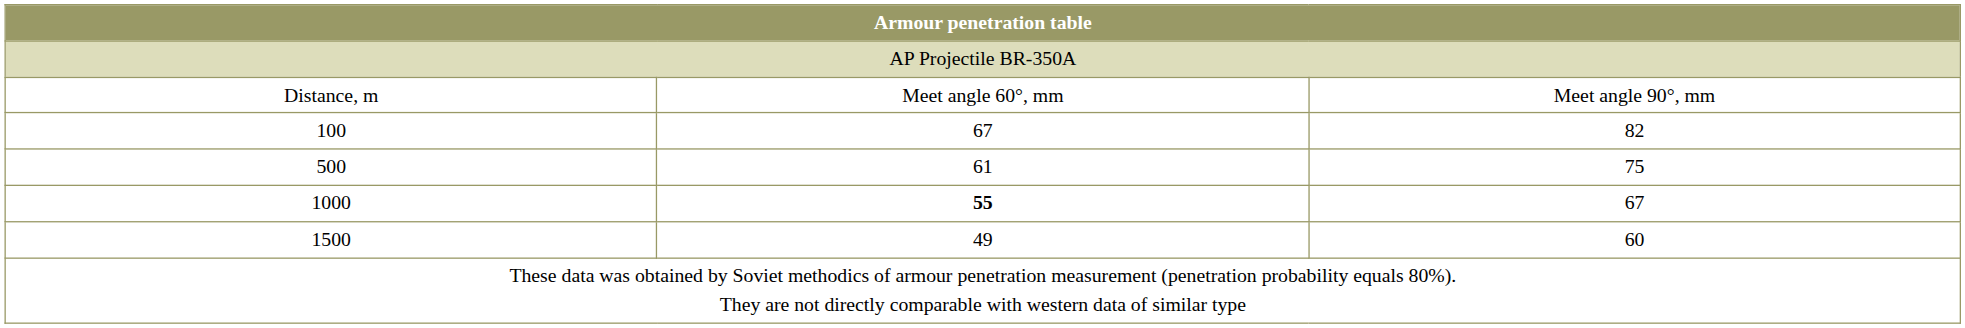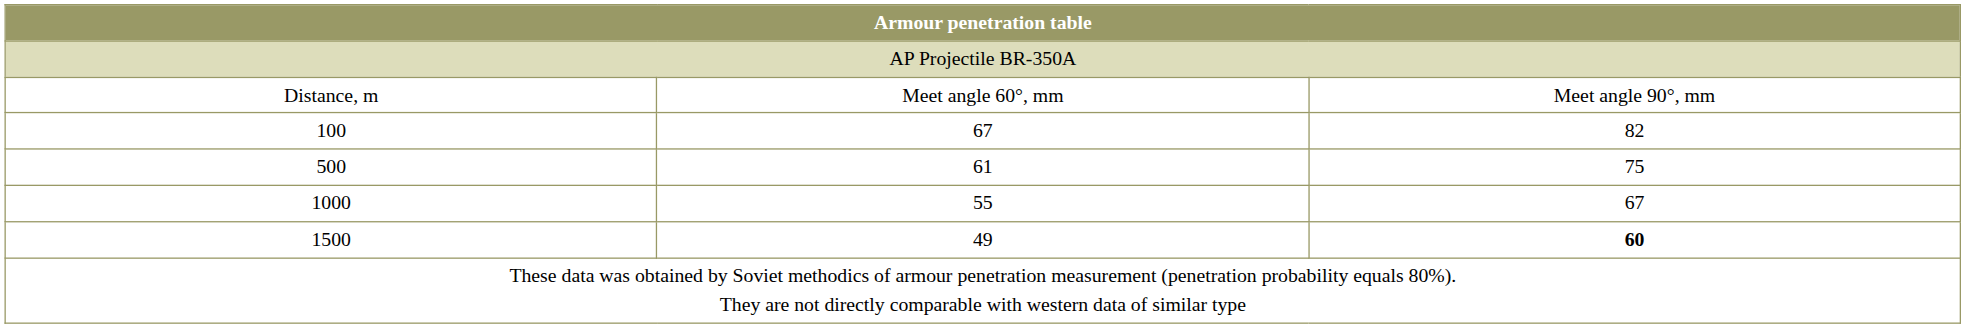(983, 202) bold -> (983, 202) normal
(1634, 238) normal -> (1634, 238) bold
